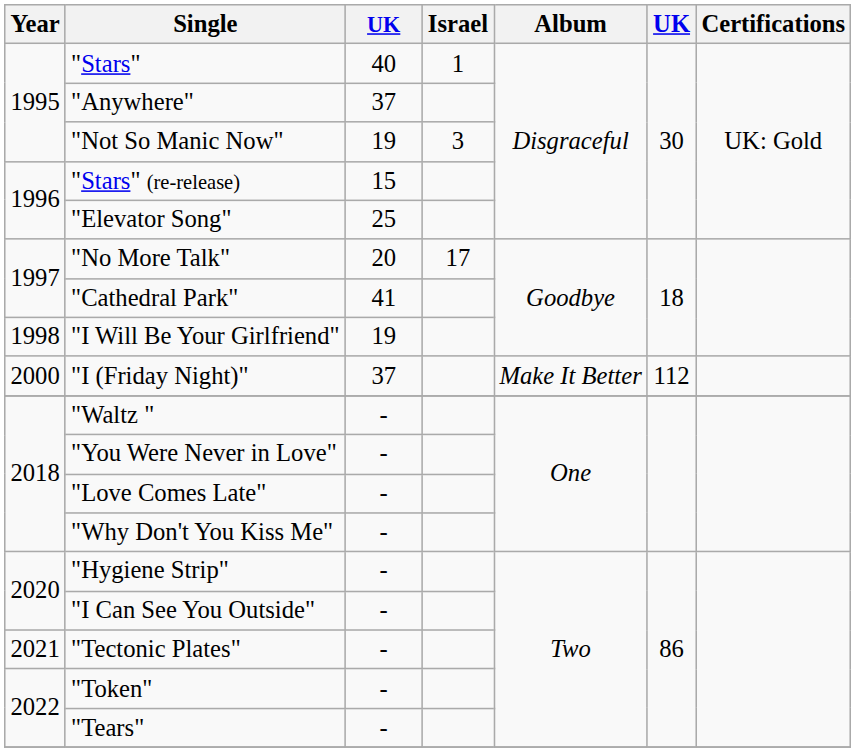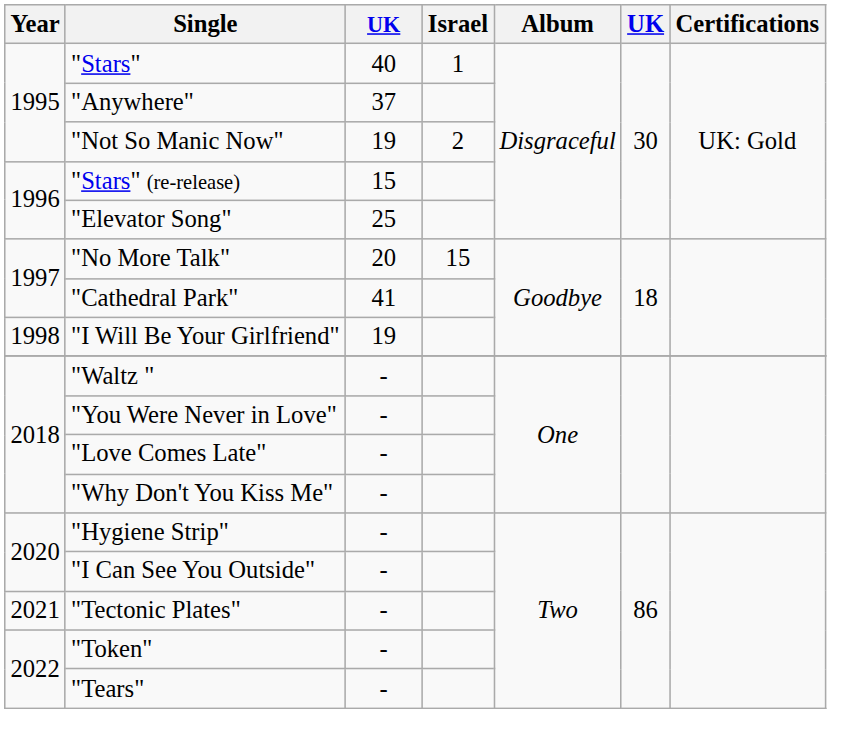(458, 141) 3 -> (458, 141) 2
(458, 258) 17 -> (458, 258) 15
- row: (160, 375)
